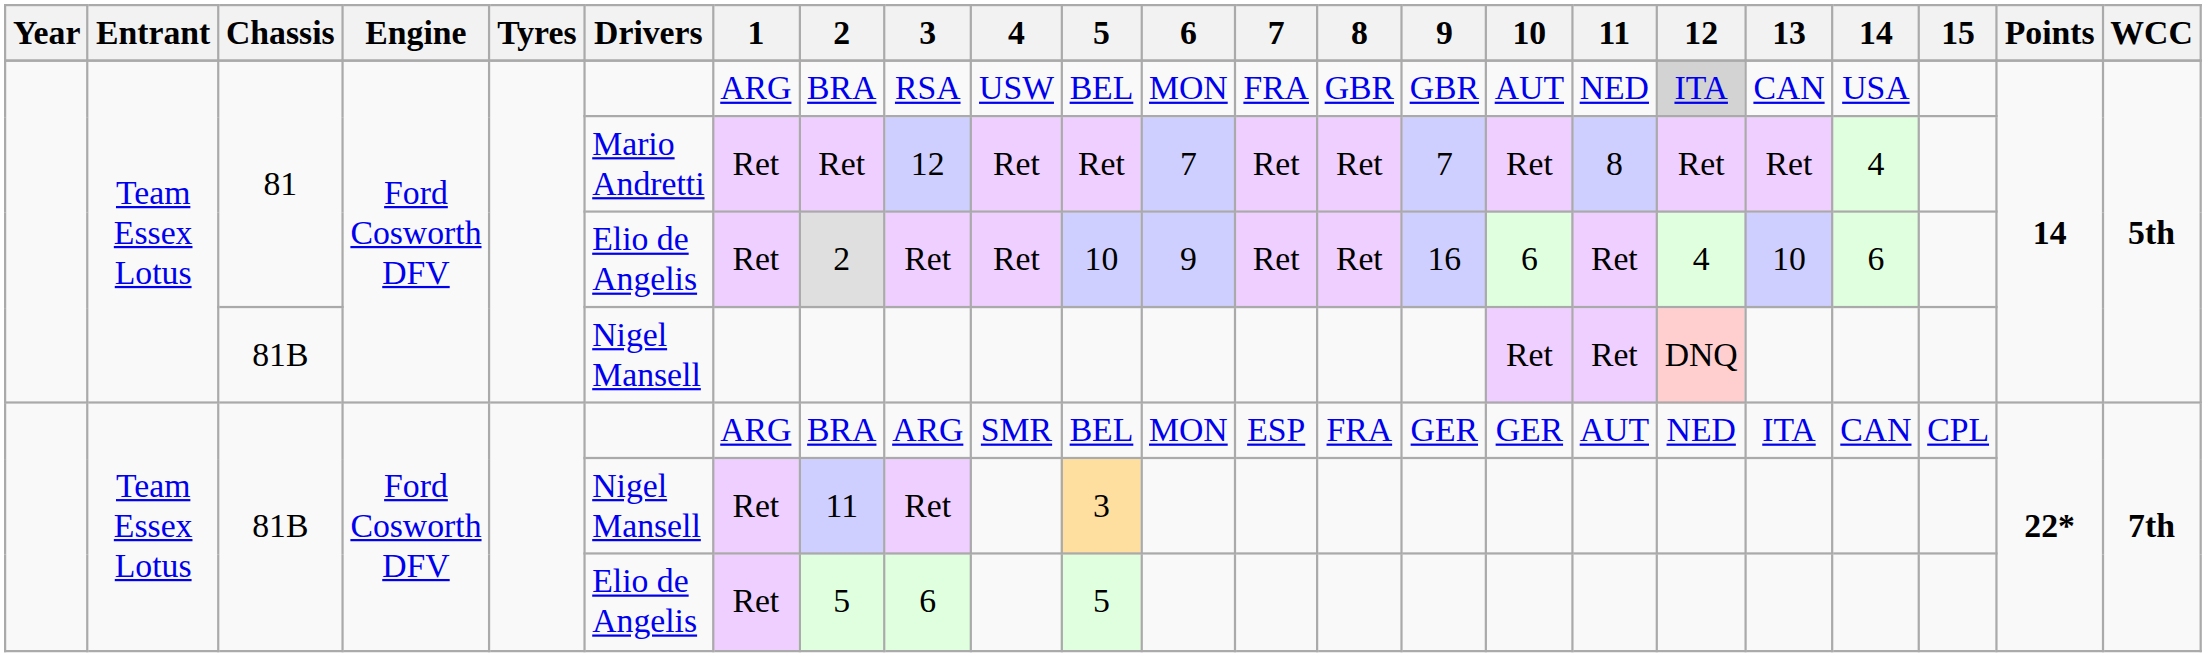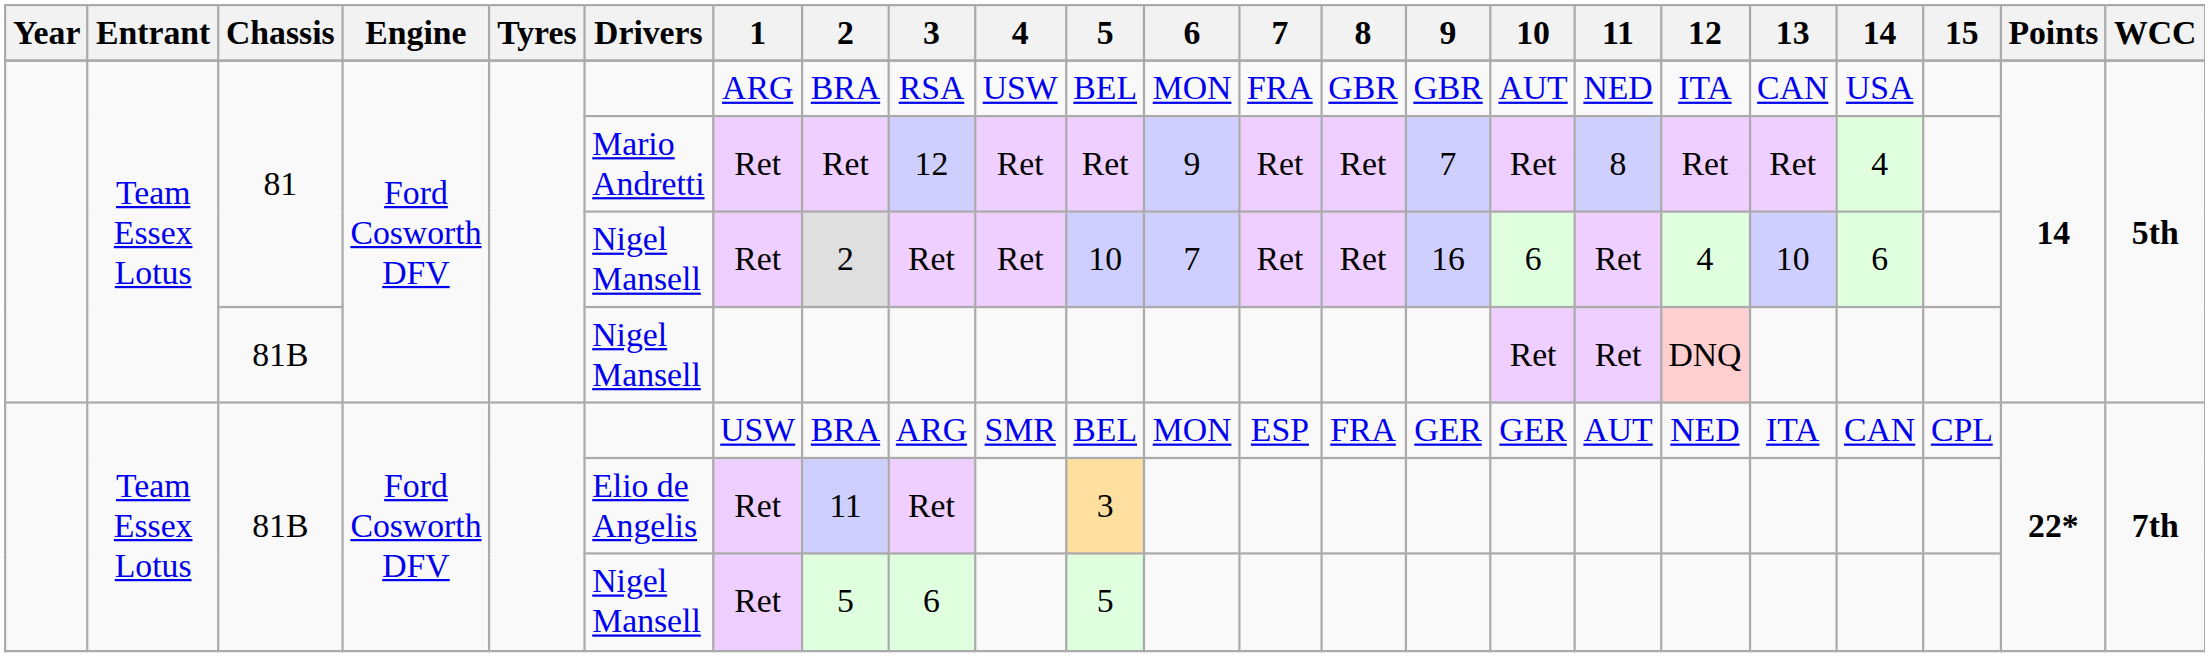(1701, 88) lightgrey background -> (1705, 88) no background
(1188, 163) 7 -> (1192, 163) 9
(645, 259) Elio de Angelis -> (647, 259) Nigel Mansell
(1188, 259) 9 -> (1192, 259) 7
(756, 430) ARG -> (758, 430) USW
(647, 506) Nigel Mansell -> (645, 506) Elio de Angelis
(645, 601) Elio de Angelis -> (647, 601) Nigel Mansell
